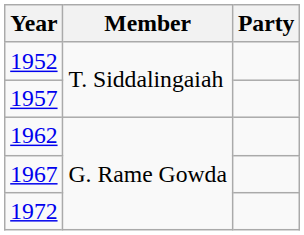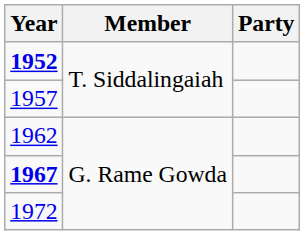(34, 60) normal -> (34, 60) bold
(34, 173) normal -> (34, 173) bold
